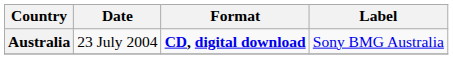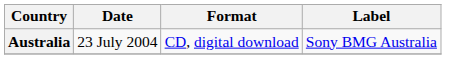(235, 41) bold -> (232, 41) normal
